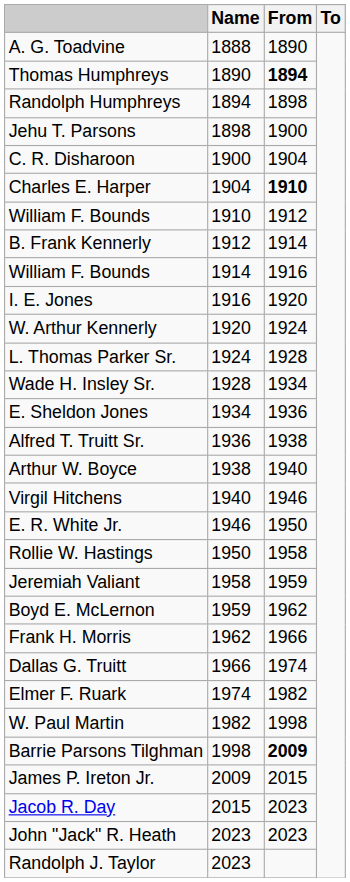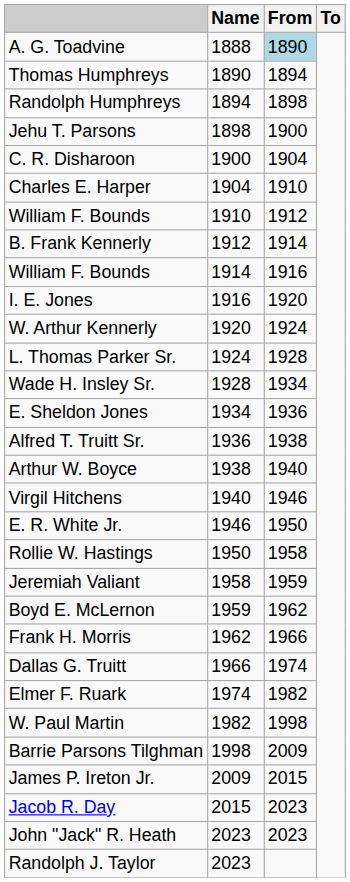(288, 46) no background -> (288, 46) lightblue background
(288, 74) bold -> (288, 74) normal
(288, 187) bold -> (288, 187) normal
(288, 750) bold -> (288, 750) normal
